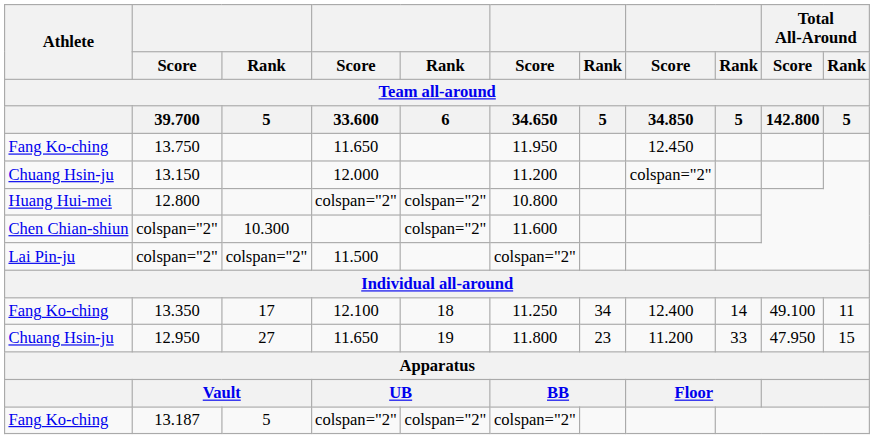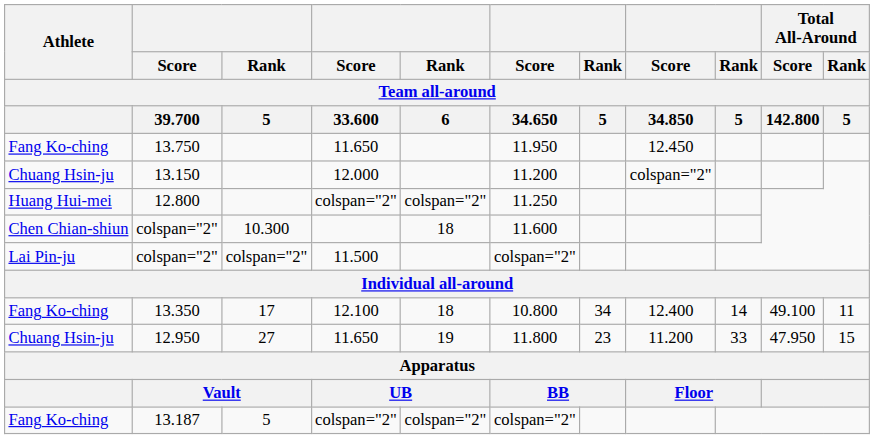(535, 201) 10.800 -> (535, 201) 11.250
(445, 229) colspan="2" -> (445, 229) 18
(535, 311) 11.250 -> (535, 311) 10.800
